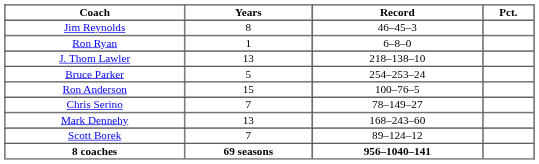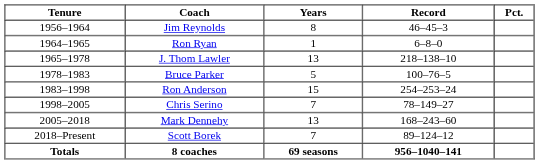+ column: (65, 12)
(397, 74) 254–253–24 -> (428, 74) 100–76–5
(397, 89) 100–76–5 -> (428, 89) 254–253–24
